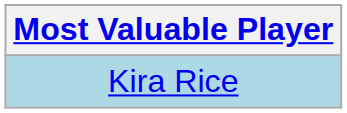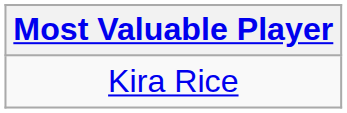(173, 81) lightblue background -> (173, 81) no background
